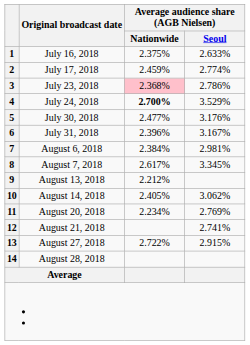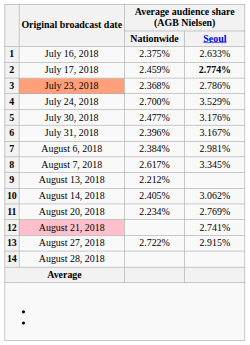(215, 70) normal -> (215, 70) bold
(72, 86) no background -> (72, 86) lightsalmon background
(155, 86) pink background -> (155, 86) no background
(155, 101) bold -> (155, 101) normal
(72, 227) no background -> (72, 227) pink background
